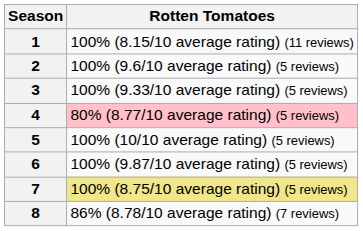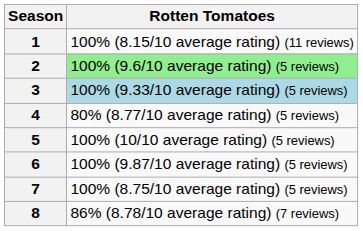(205, 66) no background -> (205, 66) lightgreen background
(209, 90) no background -> (209, 90) lightblue background
(205, 115) pink background -> (205, 115) no background
(209, 189) khaki background -> (209, 189) no background
